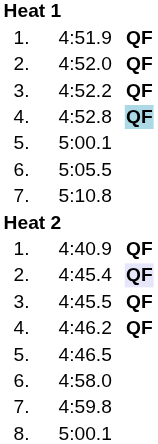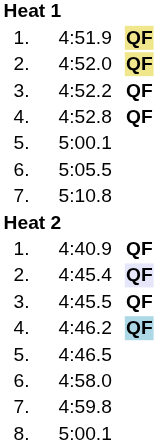(139, 37) no background -> (139, 37) khaki background
(139, 64) no background -> (139, 64) khaki background
(139, 116) lightblue background -> (139, 116) no background
(139, 328) no background -> (139, 328) lightblue background
